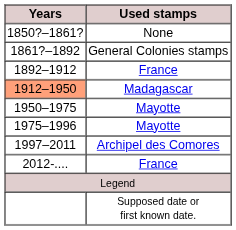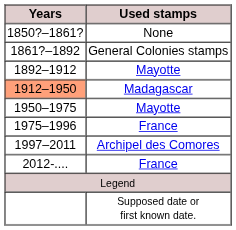(158, 70) France -> (158, 70) Mayotte
(158, 126) Mayotte -> (158, 126) France
